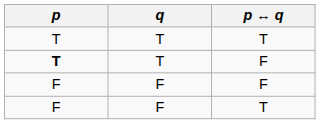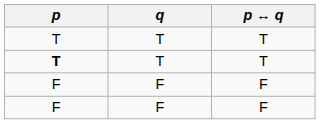(263, 61) F -> (263, 61) T
(263, 107) T -> (263, 107) F
